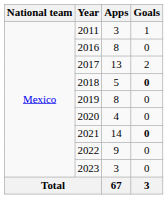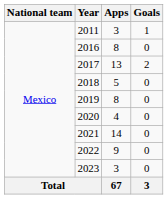(147, 82) bold -> (147, 82) normal
(147, 133) bold -> (147, 133) normal
